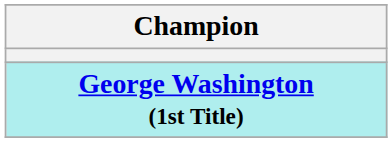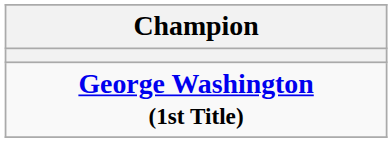(196, 99) paleturquoise background -> (196, 99) no background
